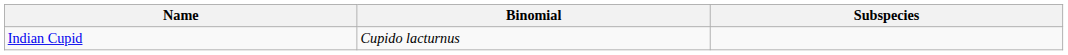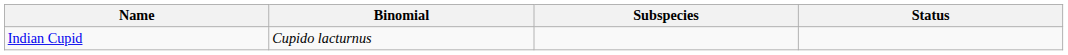+ column: (931, 15)
